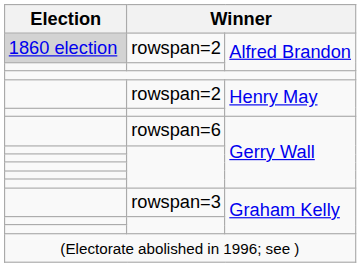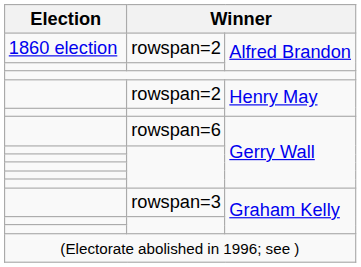(63, 47) lightgrey background -> (63, 47) no background
